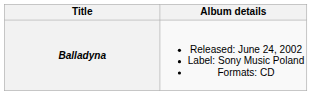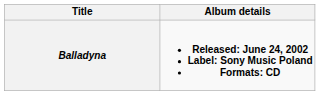(233, 61) normal -> (238, 61) bold
